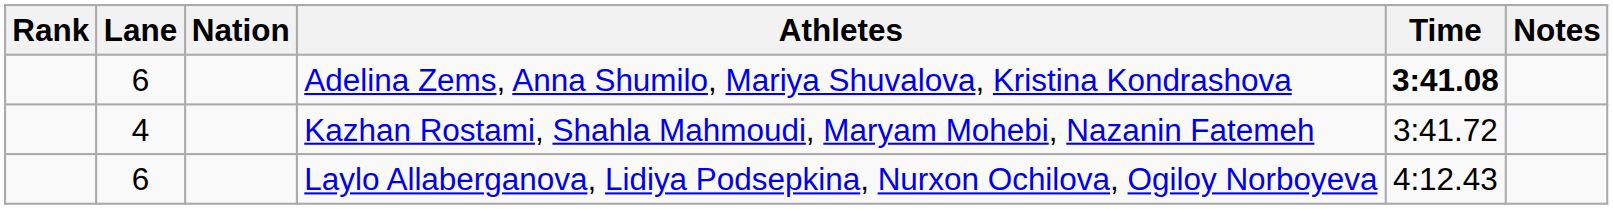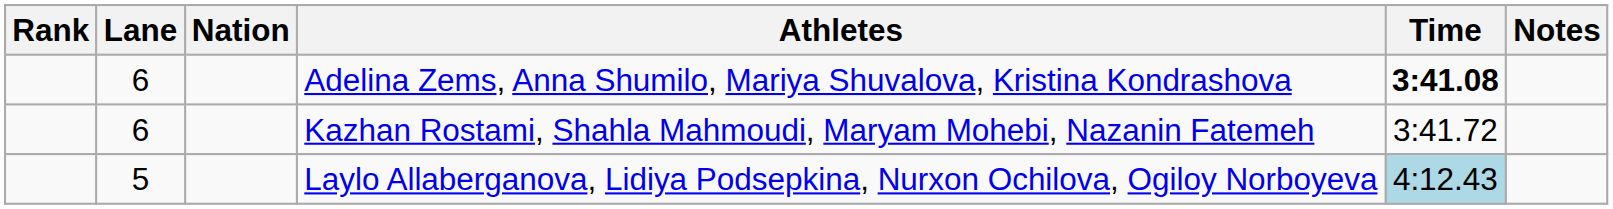(141, 130) 4 -> (141, 130) 6
(141, 180) 6 -> (141, 180) 5
(1445, 180) no background -> (1445, 180) lightblue background
